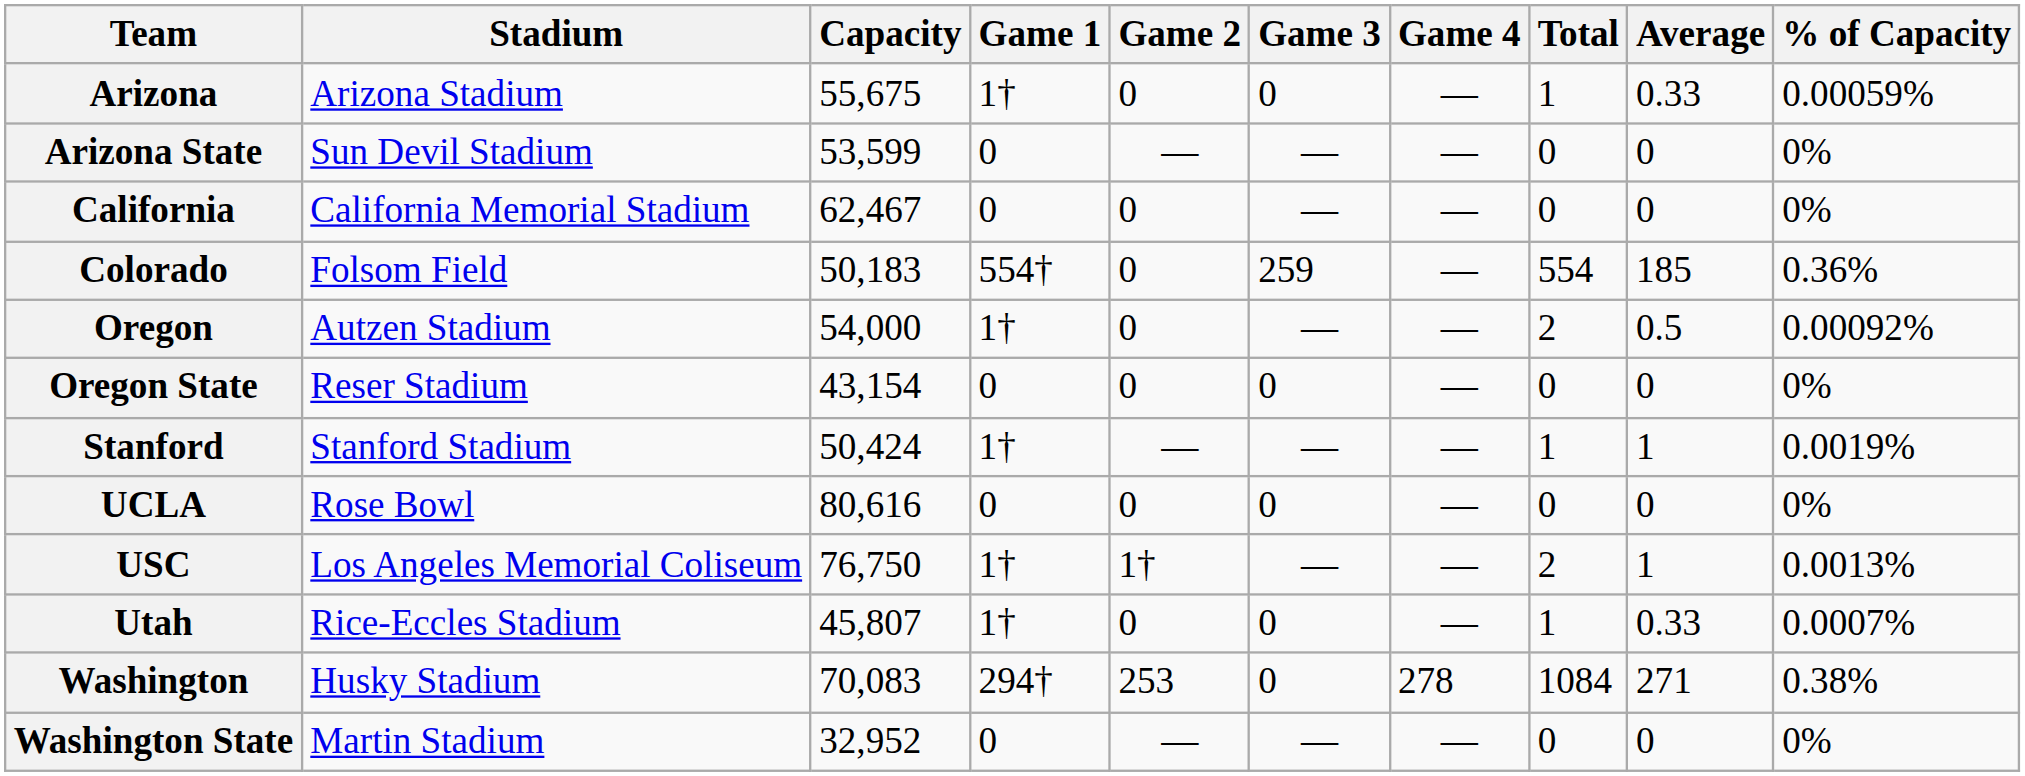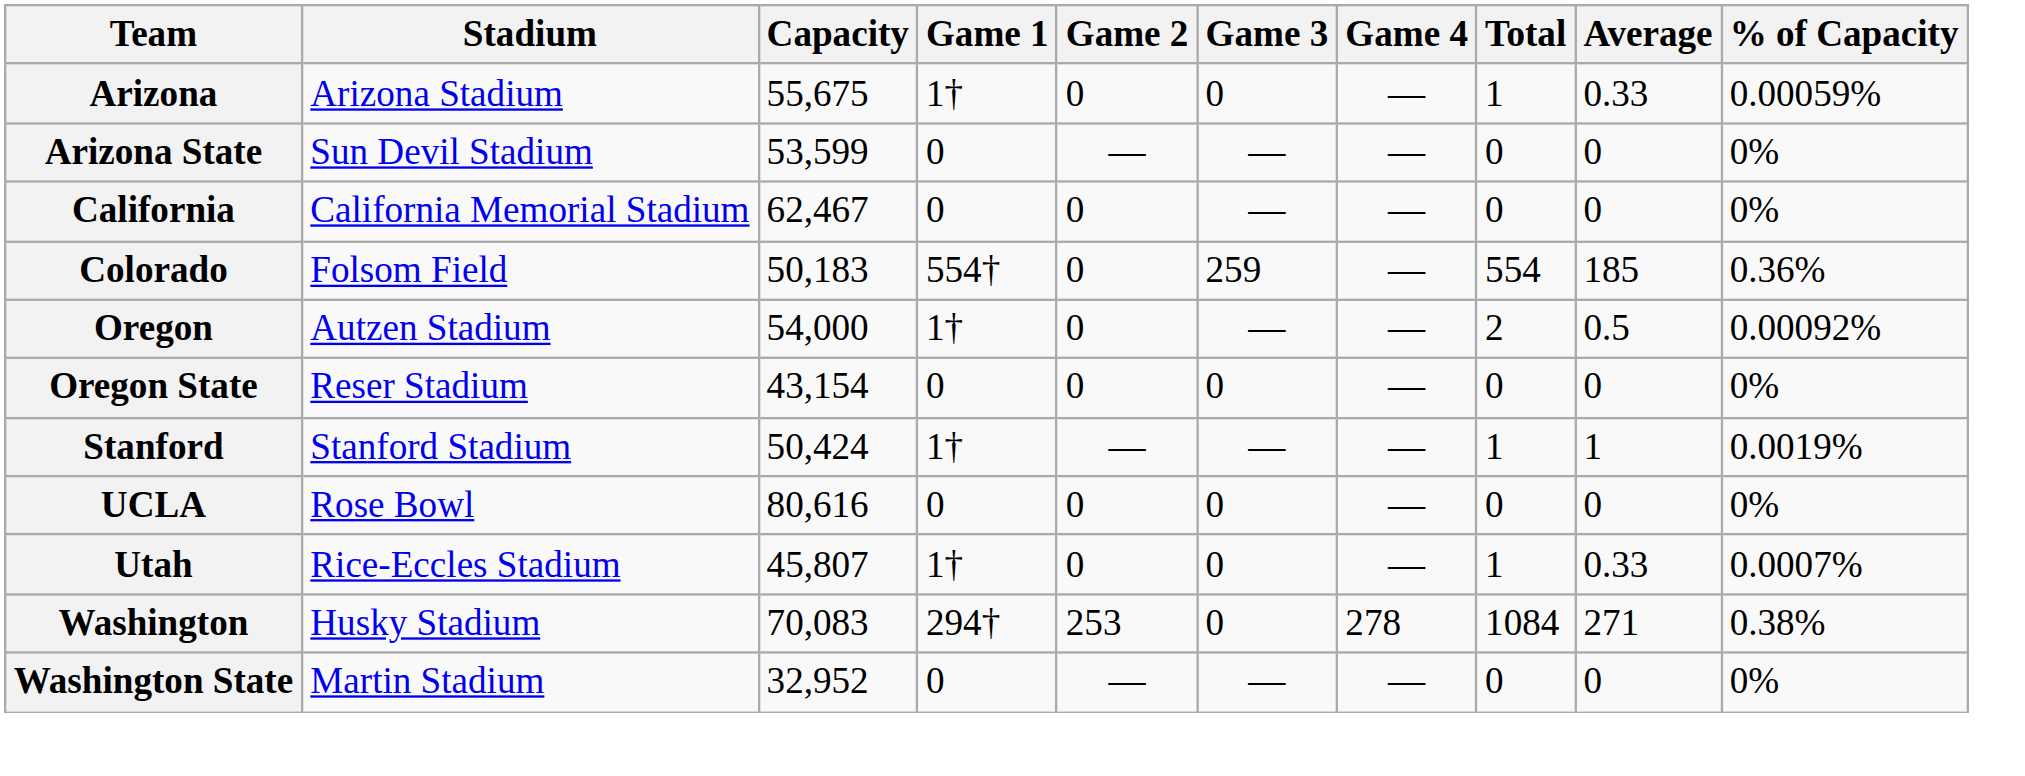- row: (153, 563)
